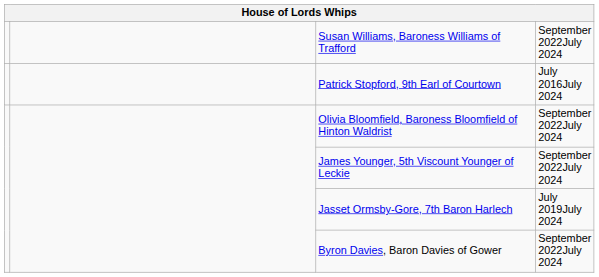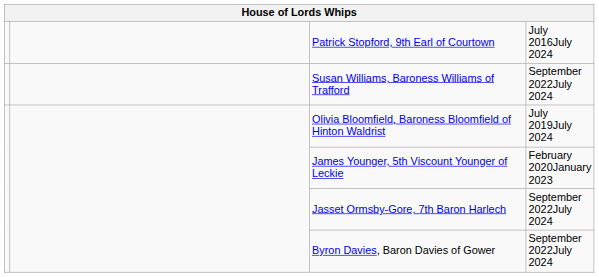rows swapped: (409, 42) <-> (410, 84)
(565, 126) September 2022July 2024 -> (550, 126) July 2019July 2024
(565, 167) September 2022July 2024 -> (560, 167) February 2020January 2023
(560, 209) July 2019July 2024 -> (555, 209) September 2022July 2024
